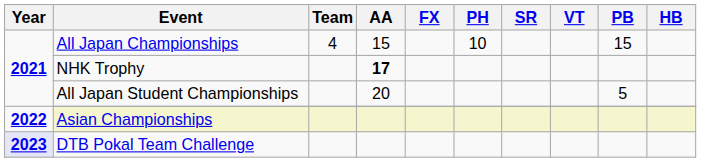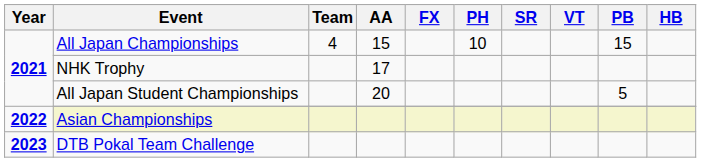(381, 68) bold -> (381, 68) normal
(29, 145) lavender background -> (29, 145) no background
